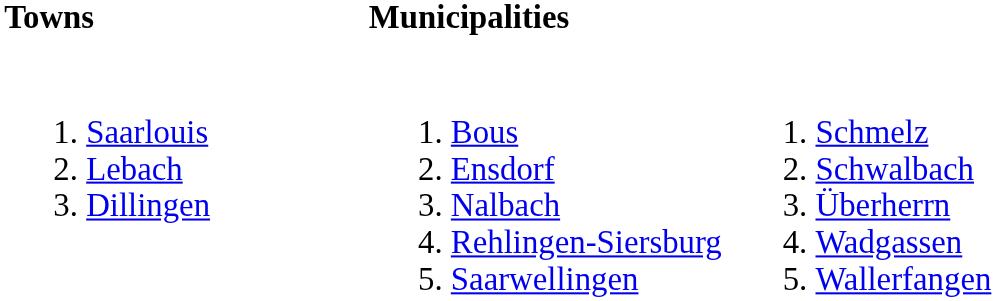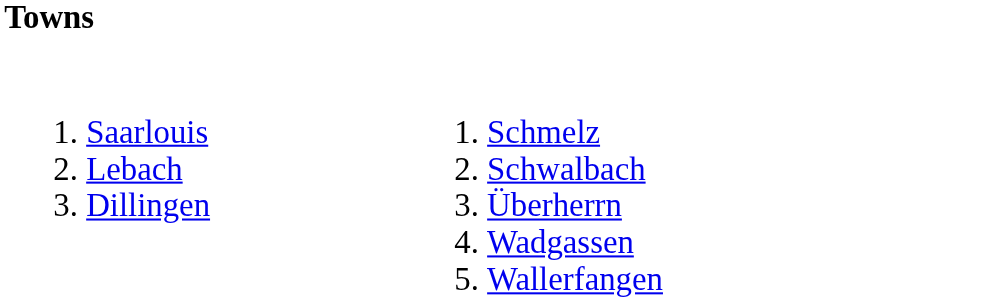- column: (469, 17)
